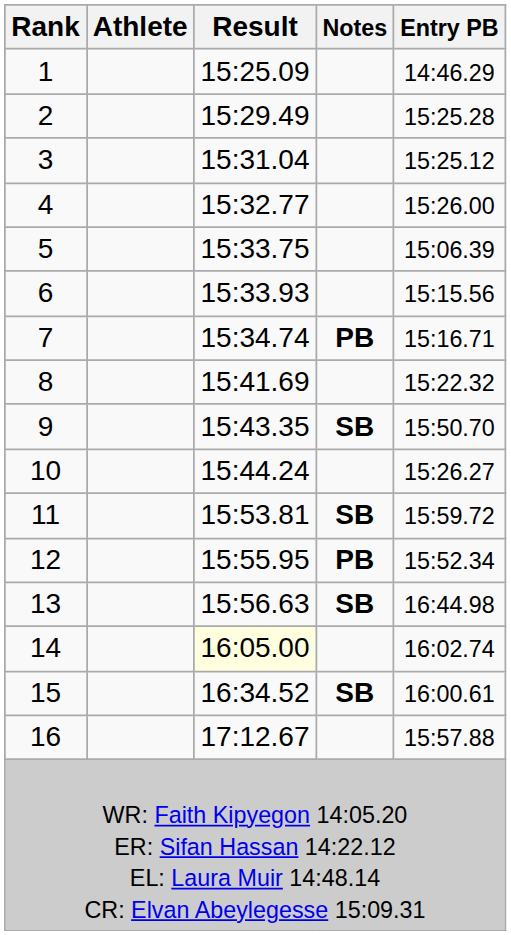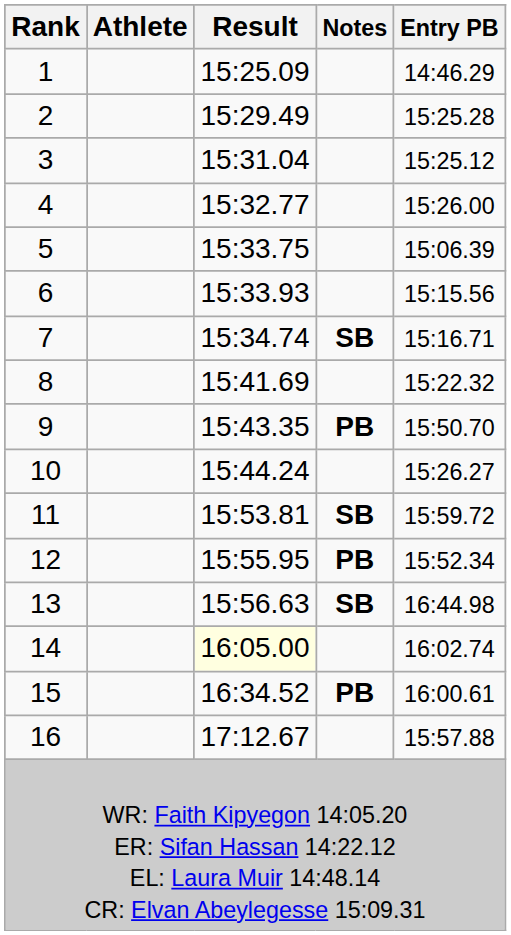(355, 337) PB -> (355, 337) SB
(355, 426) SB -> (355, 426) PB
(355, 692) SB -> (355, 692) PB
